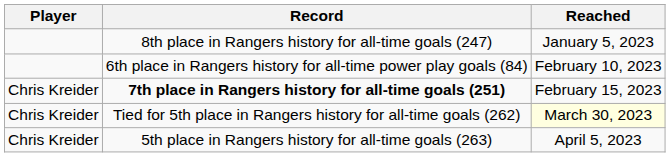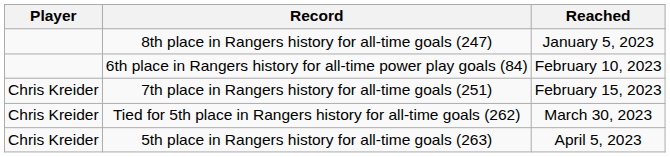(317, 90) bold -> (317, 90) normal
(598, 115) lightyellow background -> (598, 115) no background
